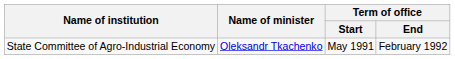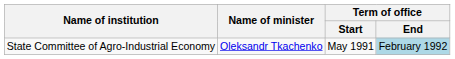(413, 46) no background -> (413, 46) lightblue background
